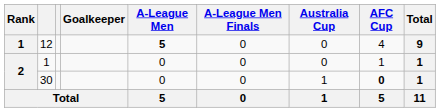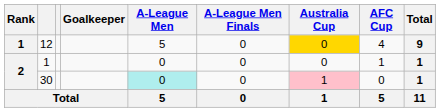(162, 44) bold -> (162, 44) normal
(324, 44) no background -> (324, 44) gold background
(162, 80) no background -> (162, 80) paleturquoise background
(324, 80) no background -> (324, 80) pink background
(381, 80) bold -> (381, 80) normal
